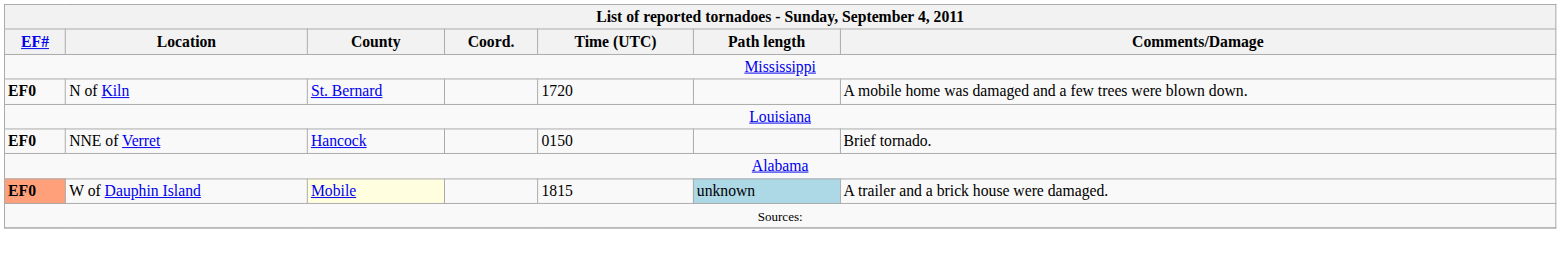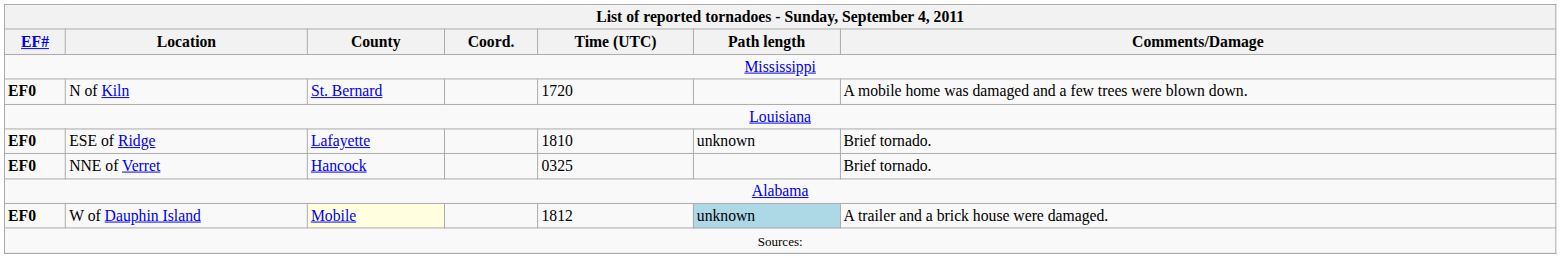+ row: (112, 141)
(557, 141) 0150 -> (557, 166) 0325
(22, 191) lightsalmon background -> (22, 215) no background
(557, 191) 1815 -> (557, 215) 1812
